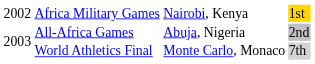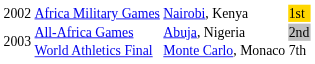(297, 51) lightgrey background -> (297, 51) no background
